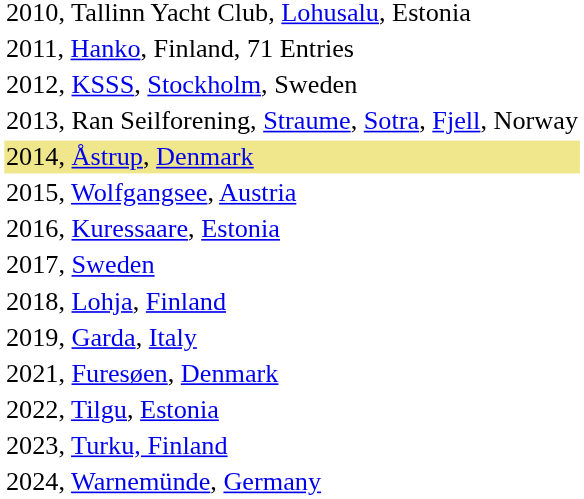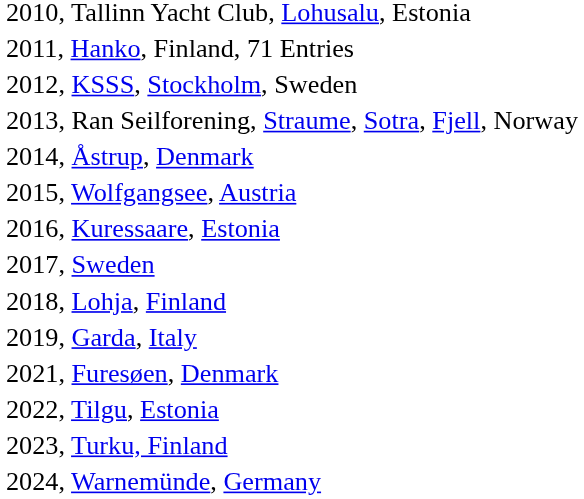(130, 156) khaki background -> (130, 156) no background
